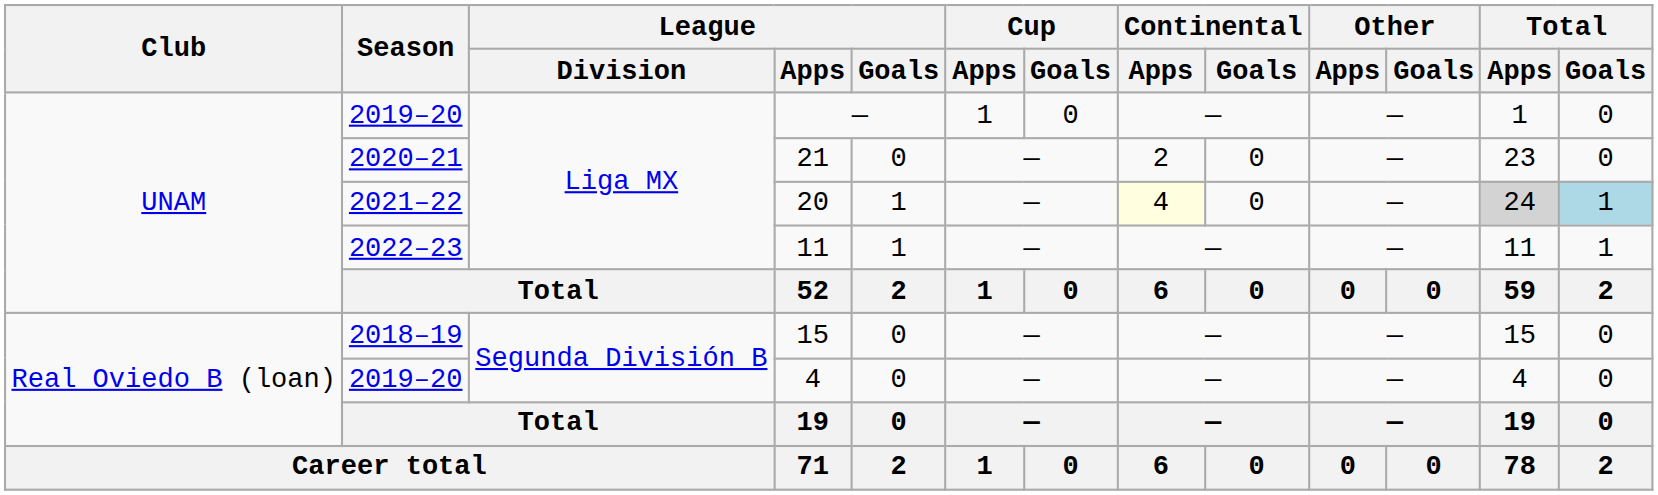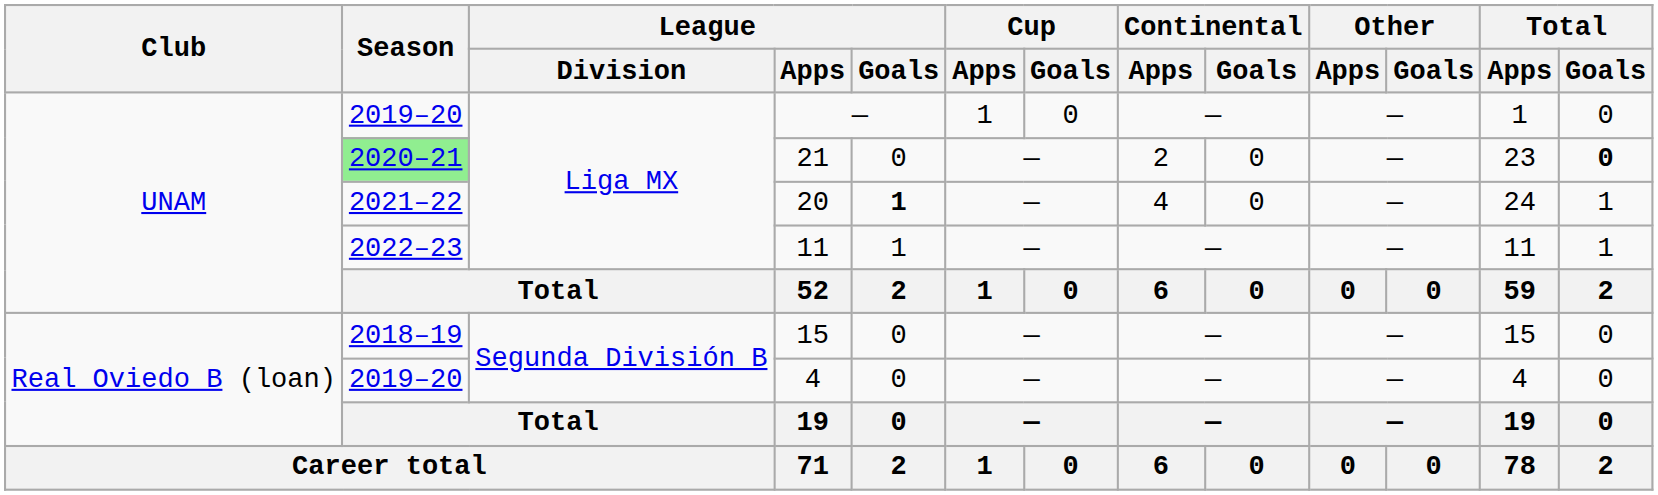(406, 159) no background -> (406, 159) lightgreen background
(1606, 159) normal -> (1606, 159) bold
(899, 203) normal -> (899, 203) bold
(1161, 203) lightyellow background -> (1161, 203) no background
(1520, 203) lightgrey background -> (1520, 203) no background
(1606, 203) lightblue background -> (1606, 203) no background
